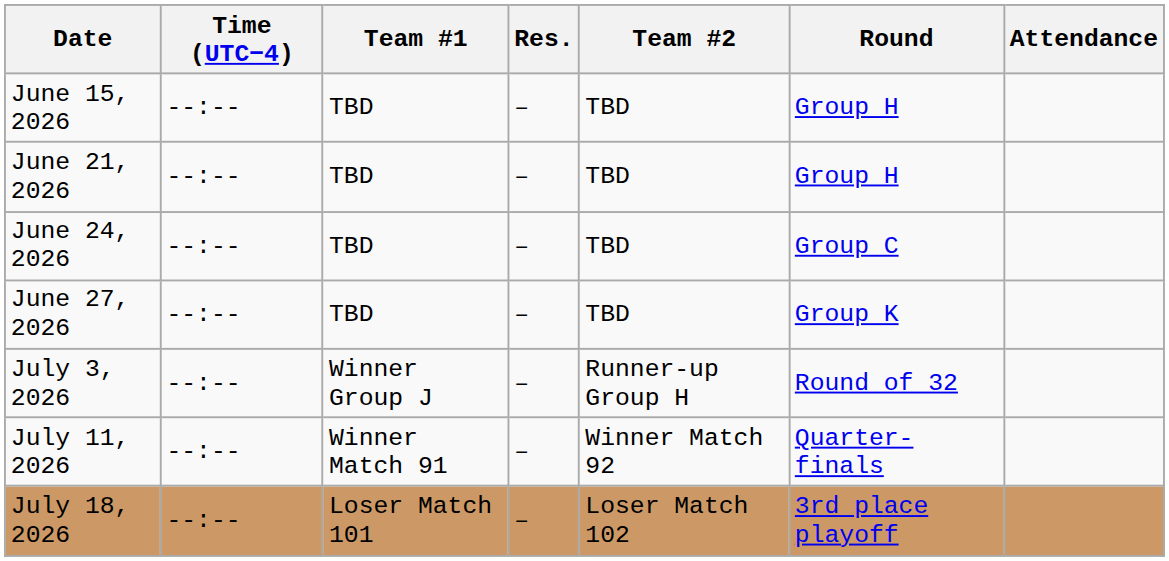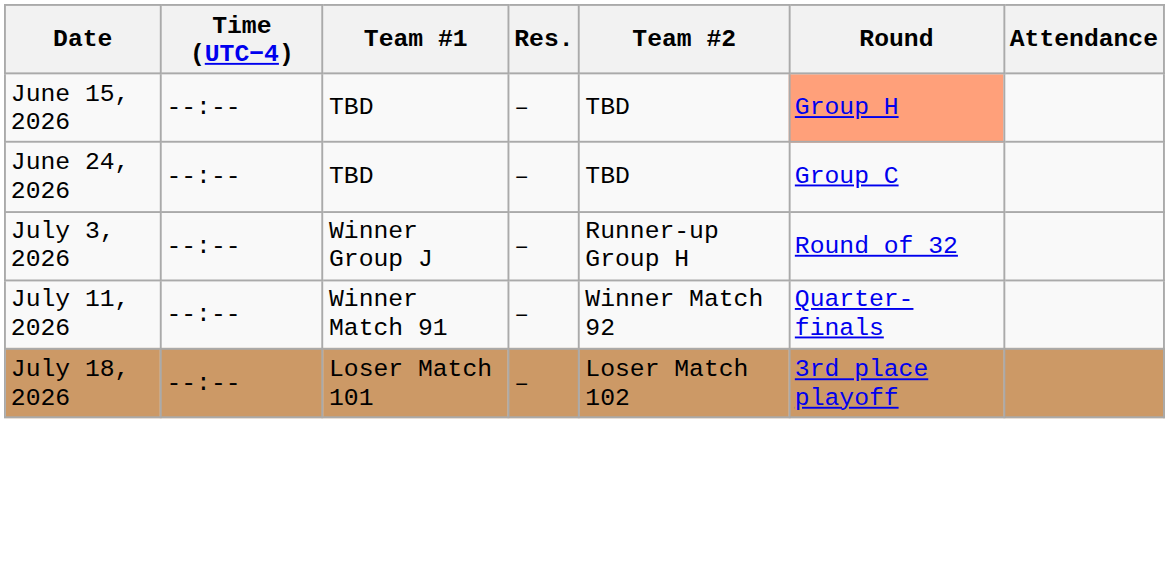(847, 108) no background -> (847, 108) lightsalmon background
- row: (70, 177)
- row: (70, 314)
